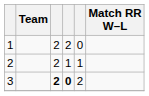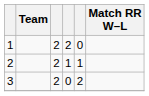(56, 81) bold -> (56, 81) normal
(68, 81) bold -> (68, 81) normal
